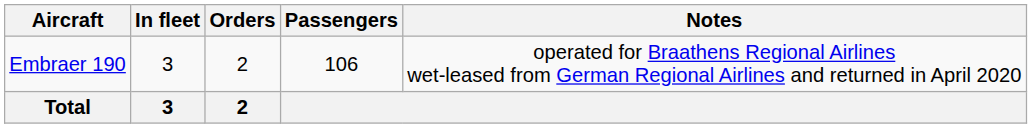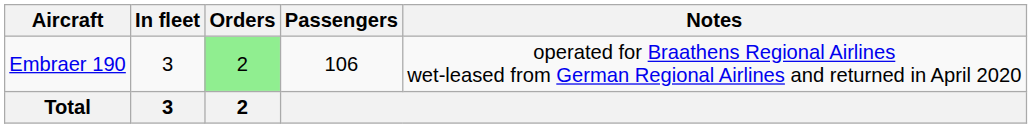(242, 63) no background -> (242, 63) lightgreen background
